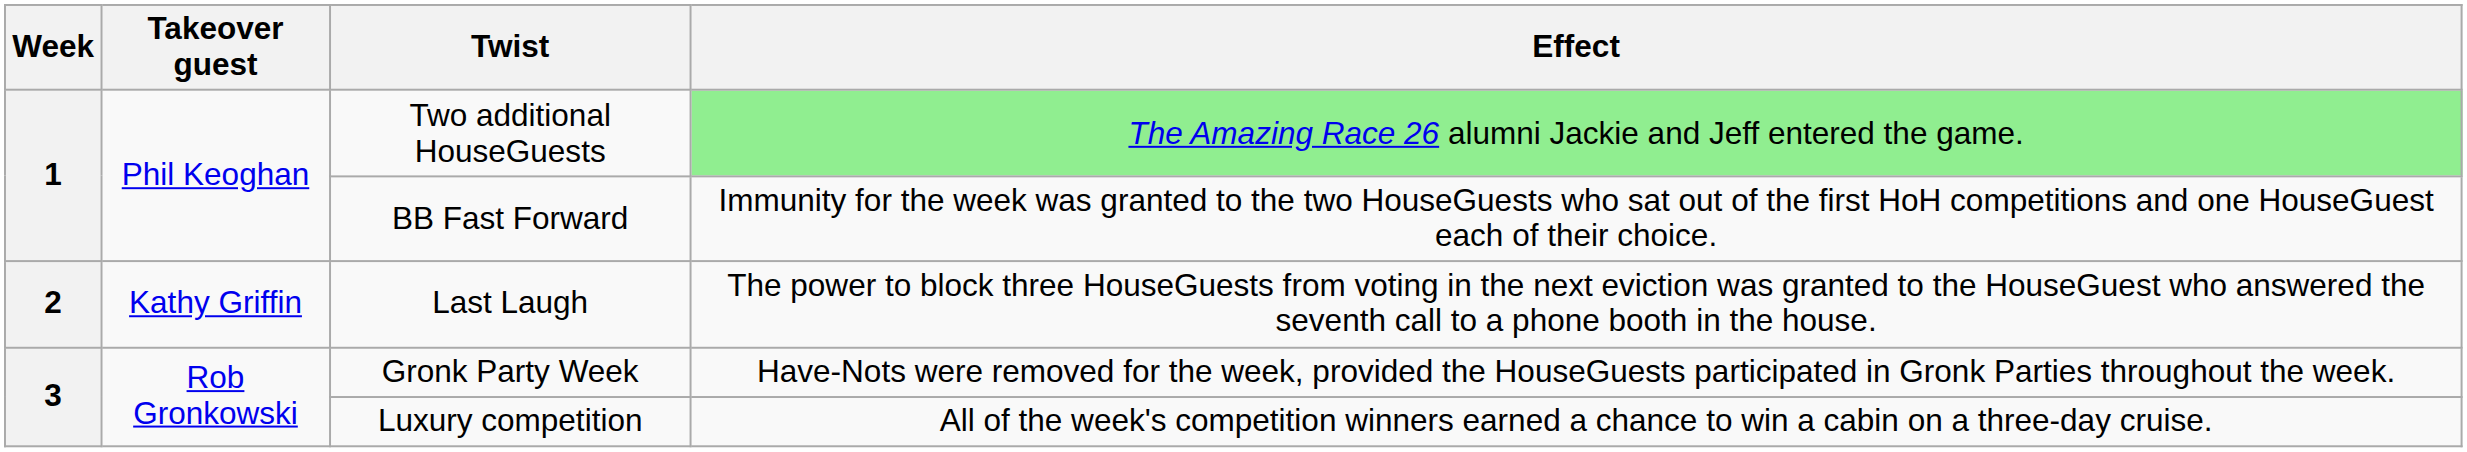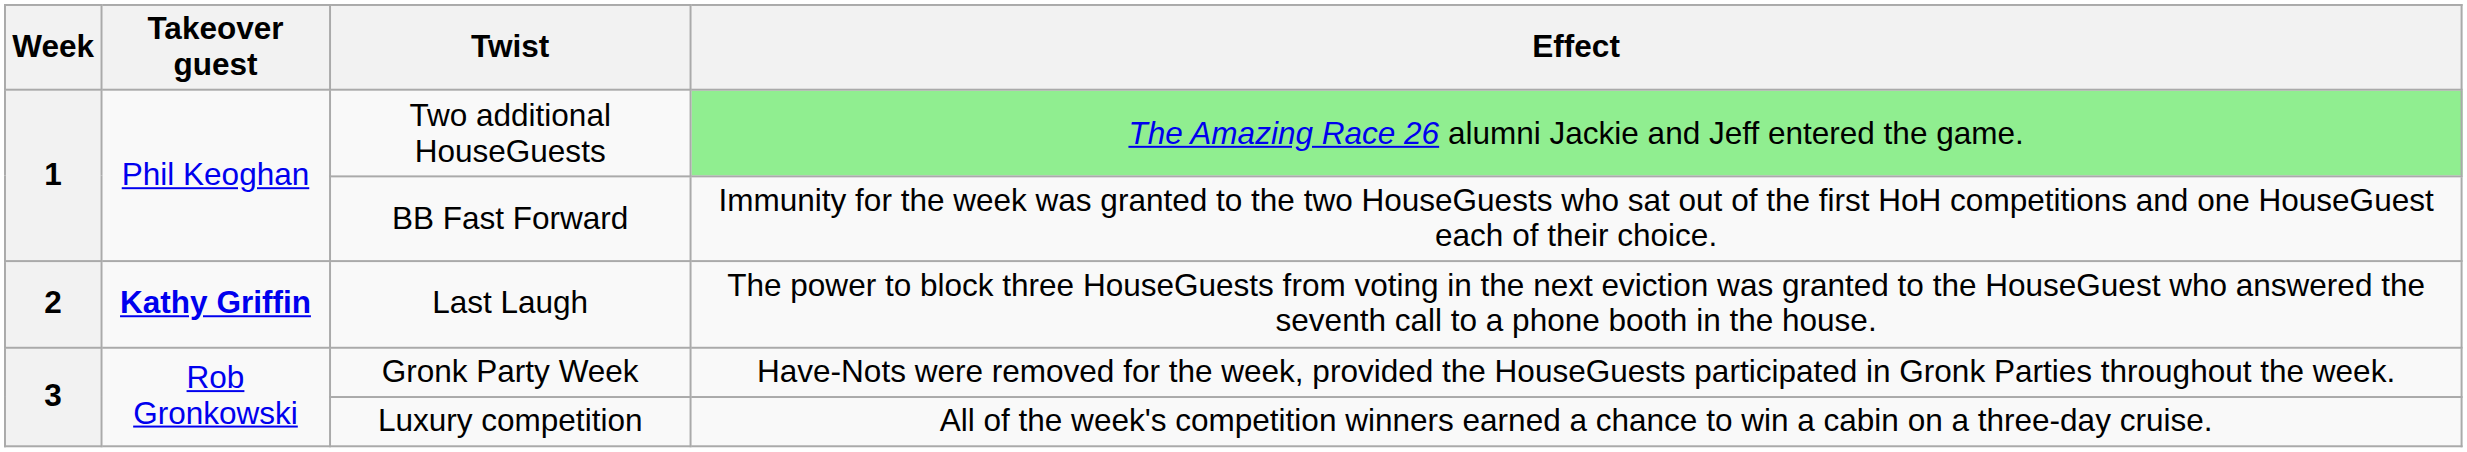(215, 303) normal -> (215, 303) bold
